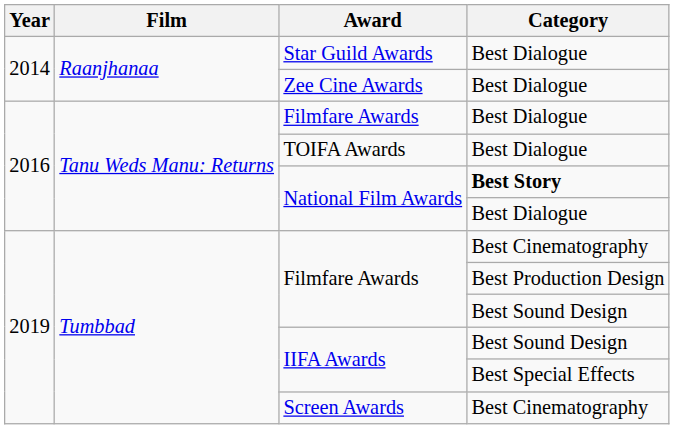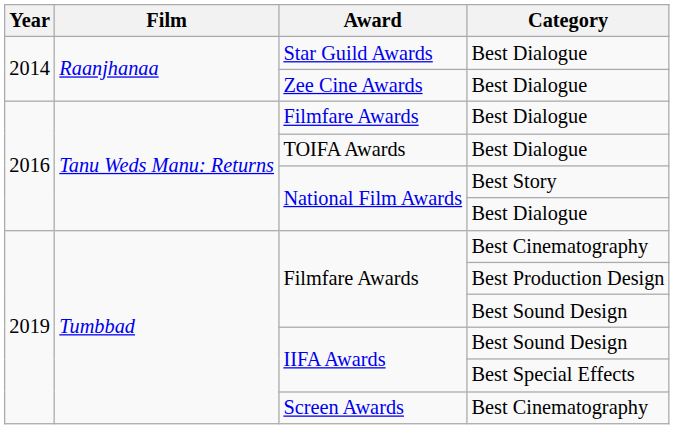(516, 181) bold -> (514, 181) normal
